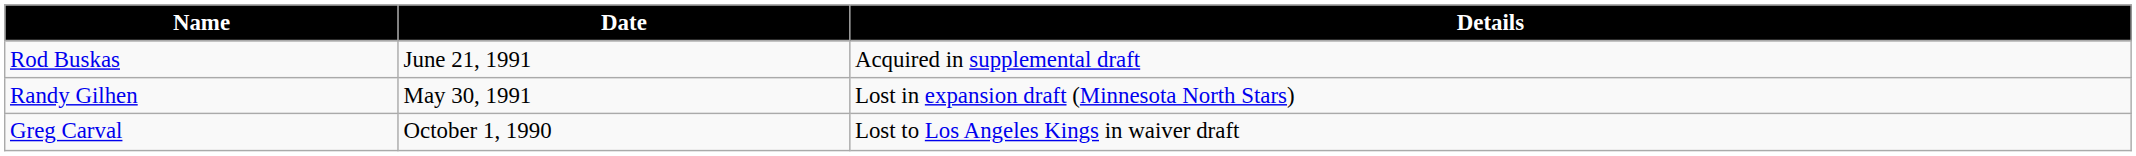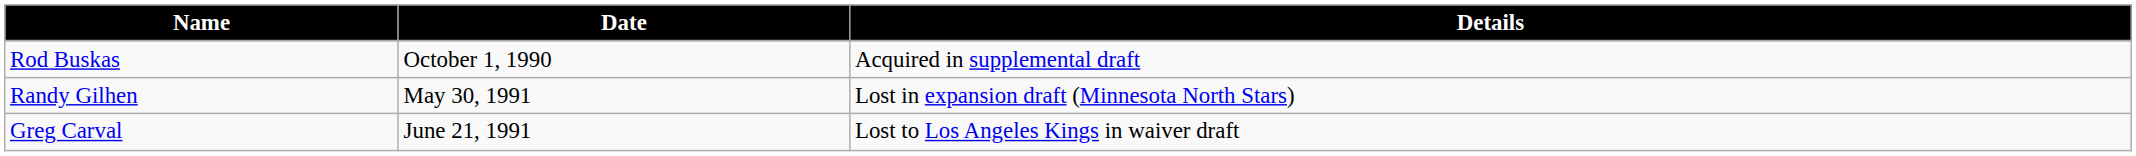(467, 58) June 21, 1991 -> (478, 58) October 1, 1990
(478, 131) October 1, 1990 -> (467, 131) June 21, 1991
